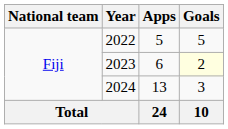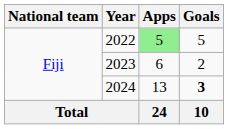(159, 40) no background -> (159, 40) lightgreen background
(201, 64) lightyellow background -> (201, 64) no background
(201, 87) normal -> (201, 87) bold
